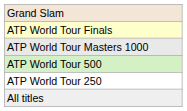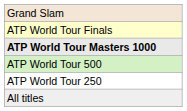(78, 47) normal -> (82, 47) bold
